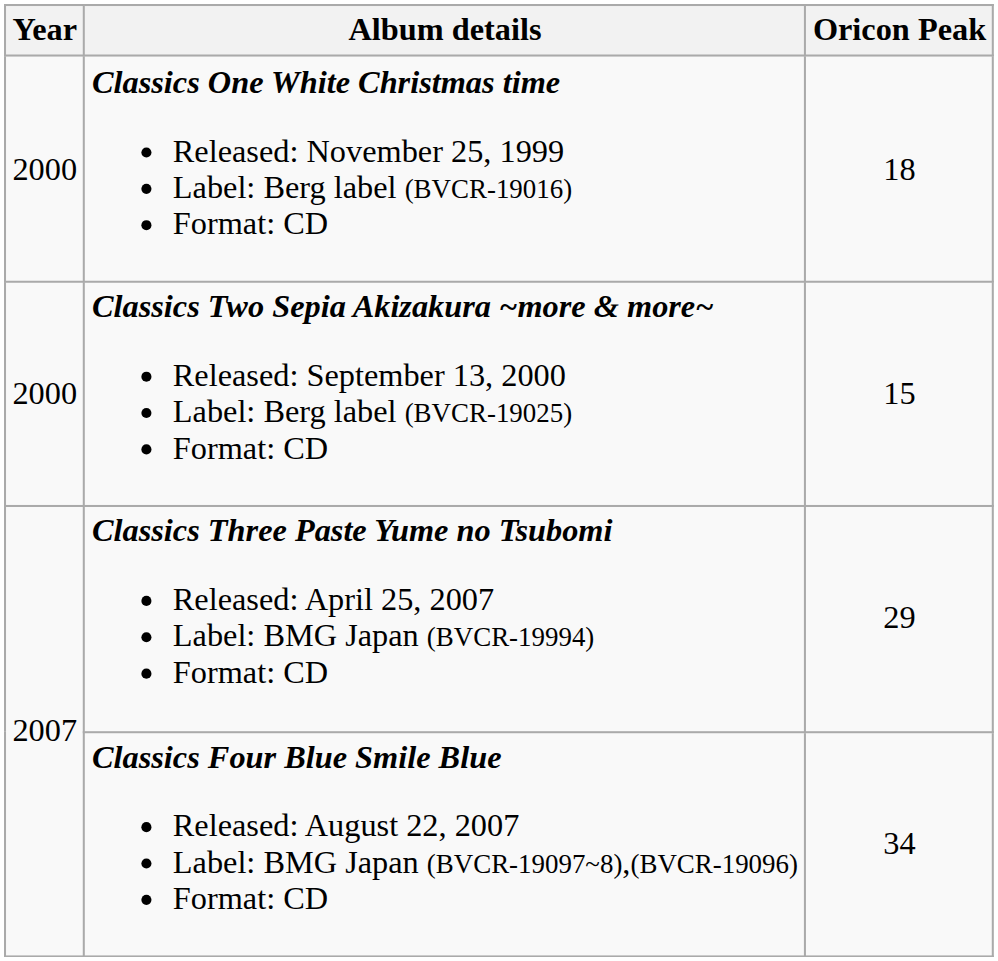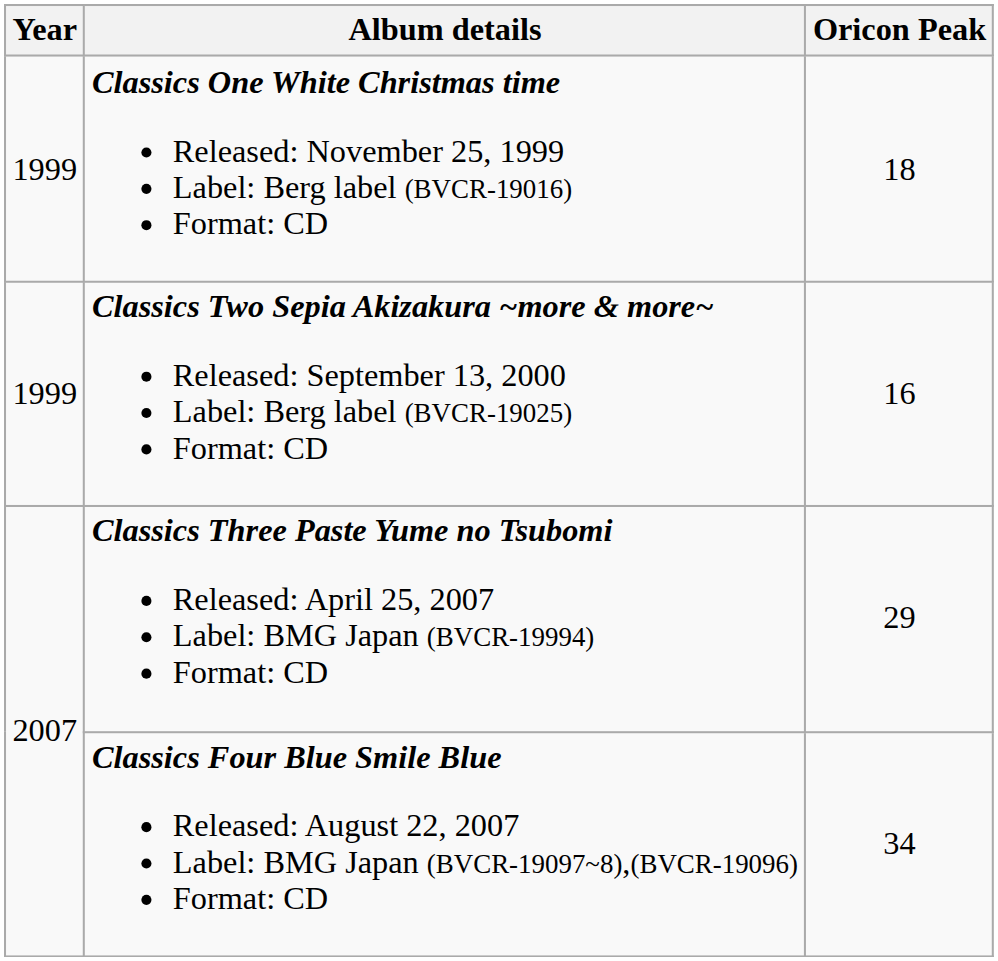(45, 168) 2000 -> (45, 168) 1999
(45, 393) 2000 -> (45, 393) 1999
(899, 393) 15 -> (899, 393) 16
